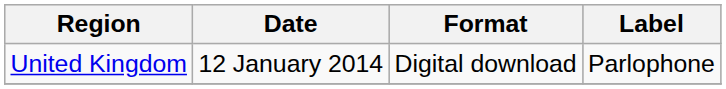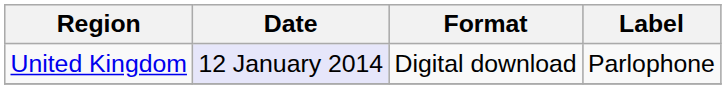(291, 63) no background -> (291, 63) lavender background
